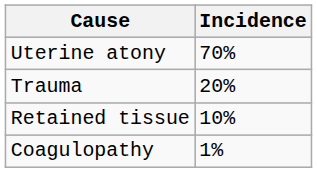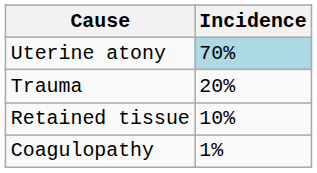(217, 54) no background -> (217, 54) lightblue background
